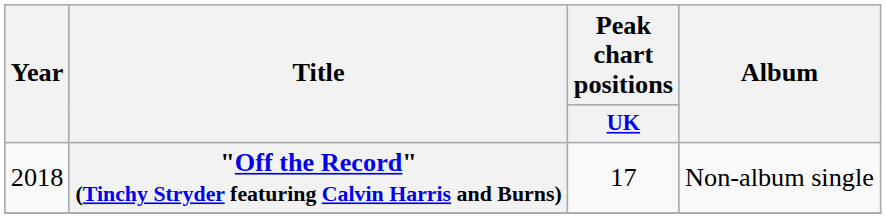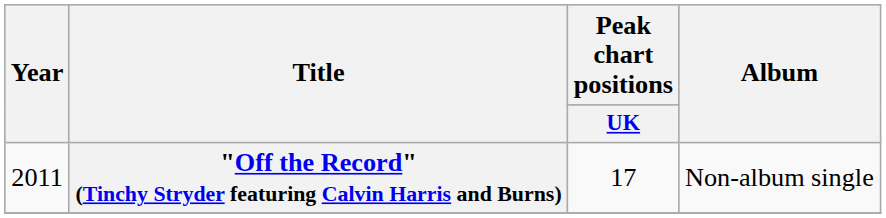(37, 177) 2018 -> (37, 177) 2011
